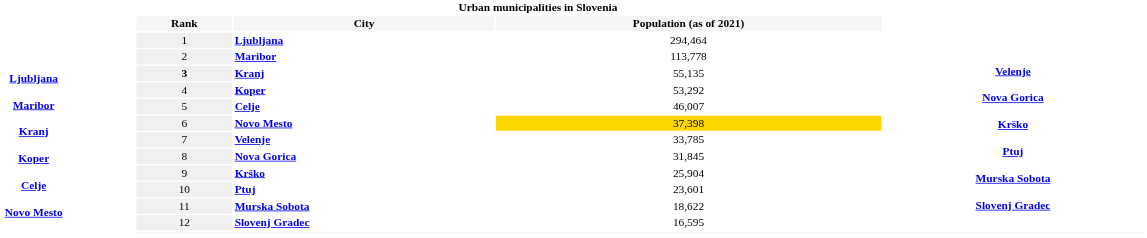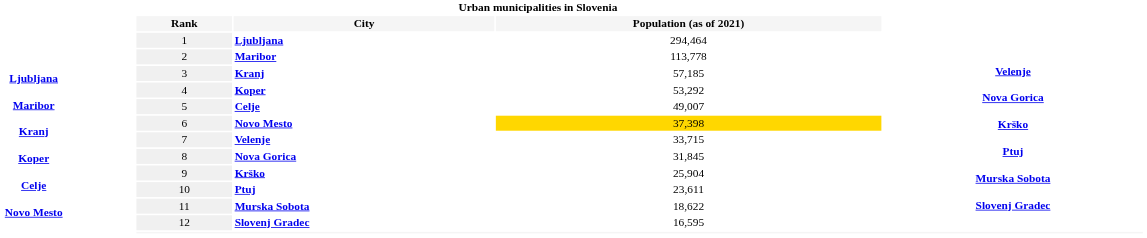(184, 73) bold -> (184, 73) normal
(689, 73) 55,135 -> (689, 73) 57,185
(689, 106) 46,007 -> (689, 106) 49,007
(689, 139) 33,785 -> (689, 139) 33,715
(689, 189) 23,601 -> (689, 189) 23,611
